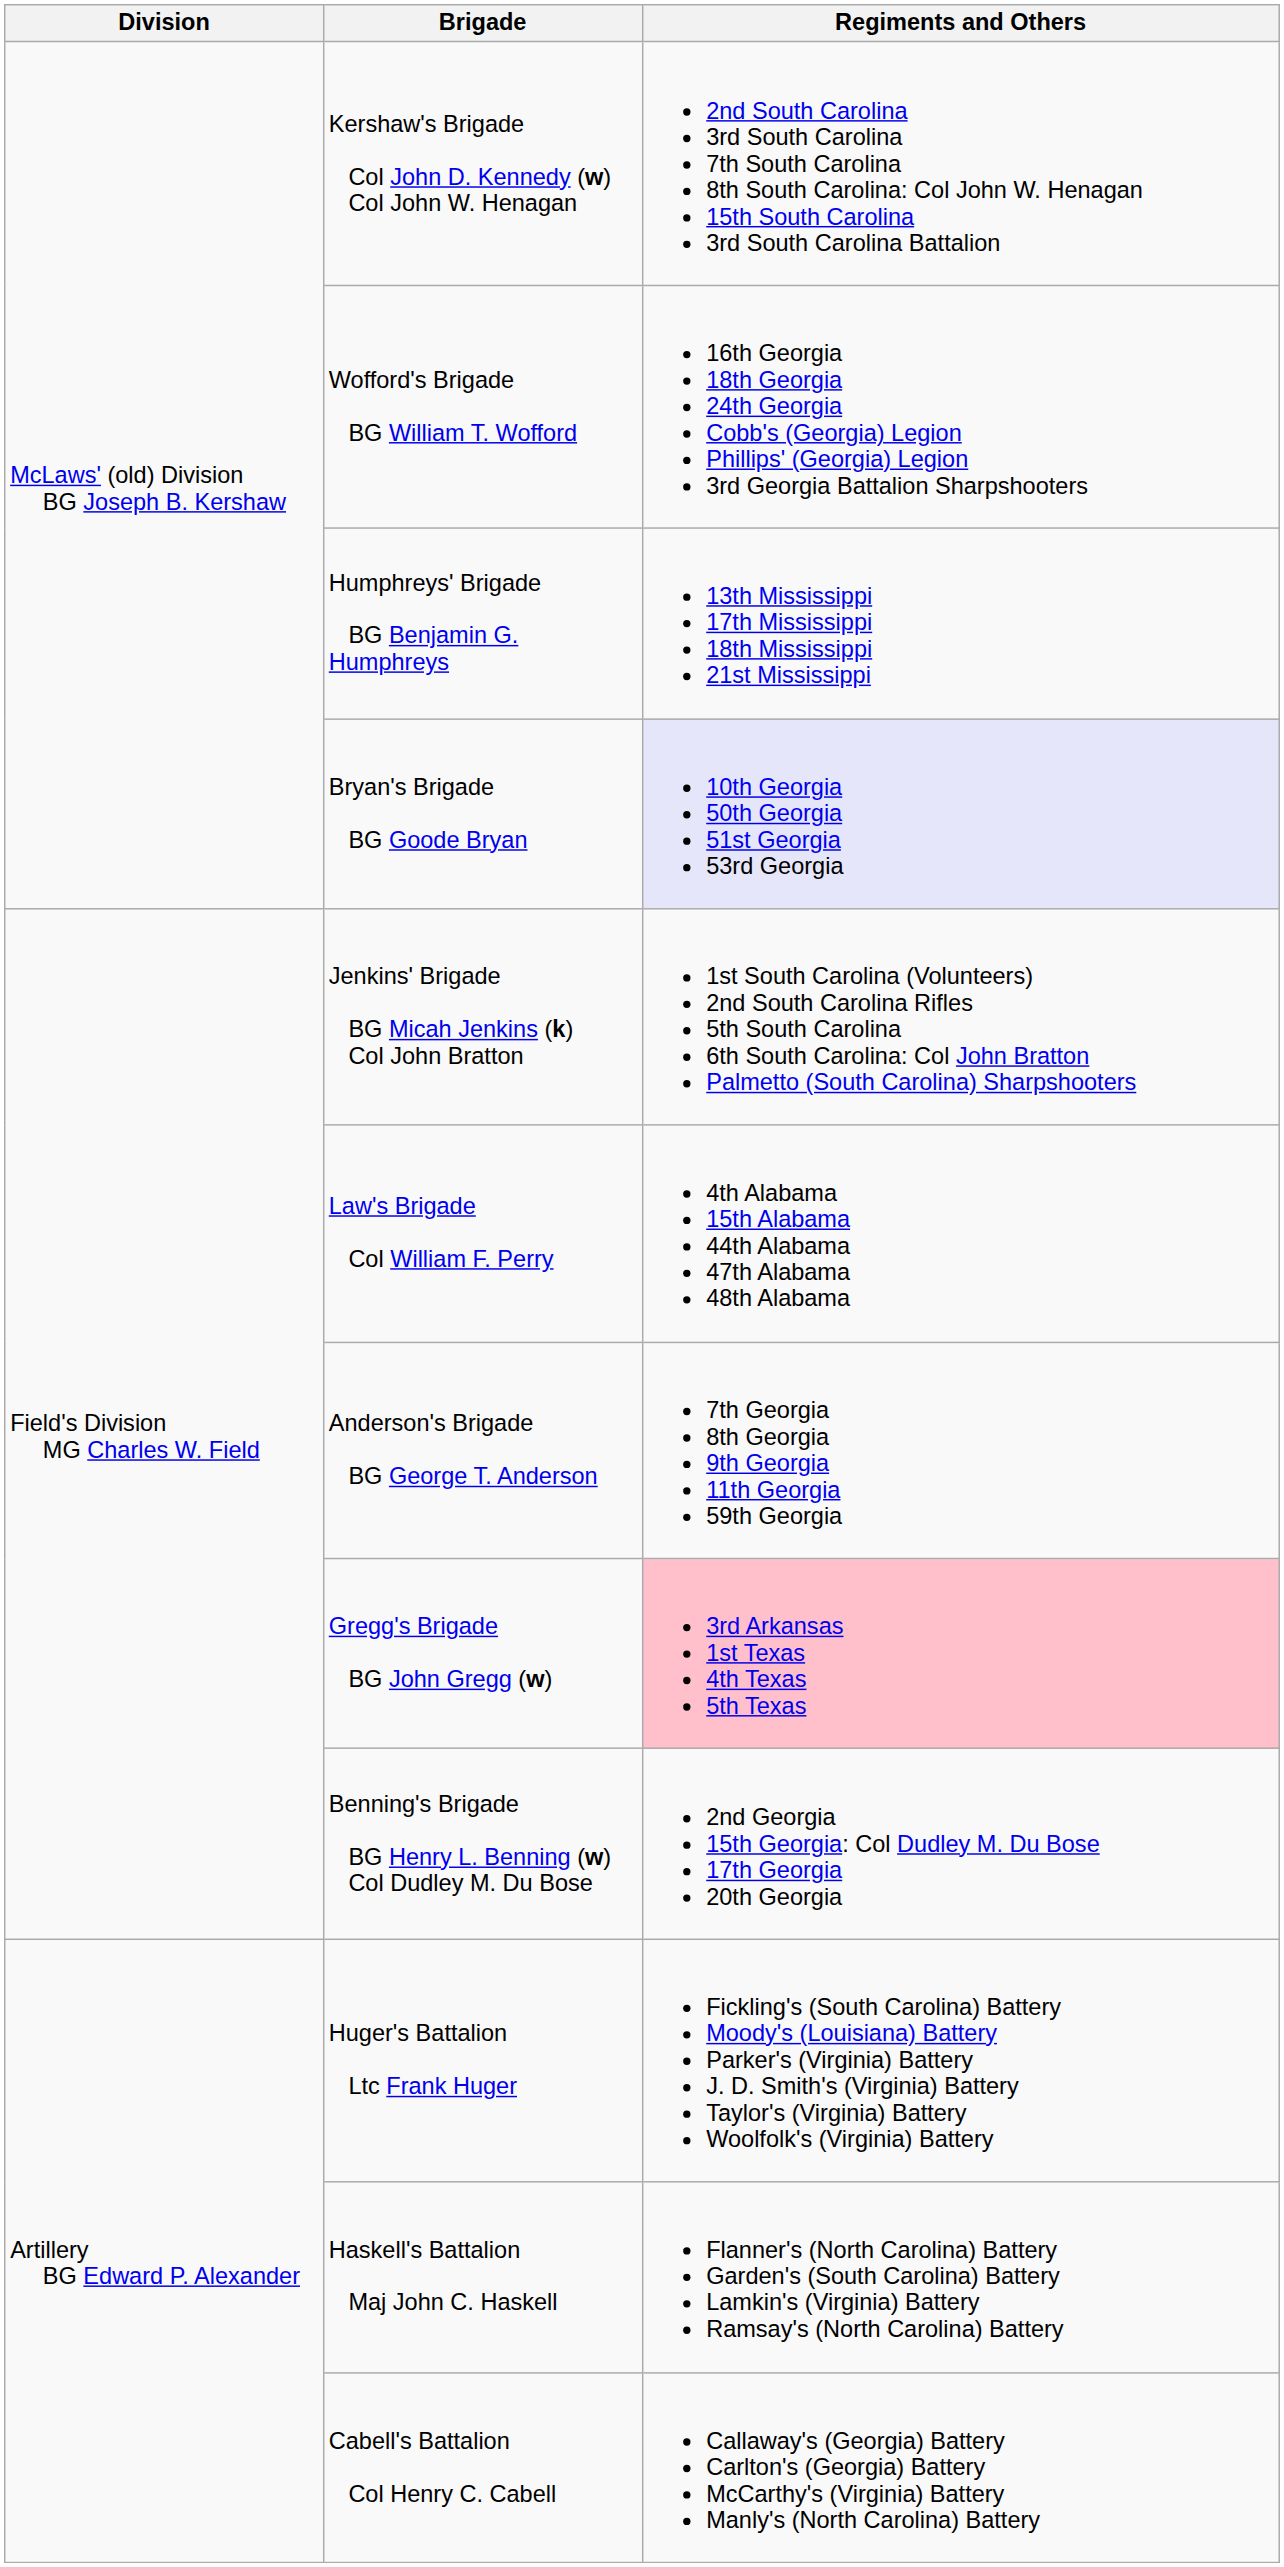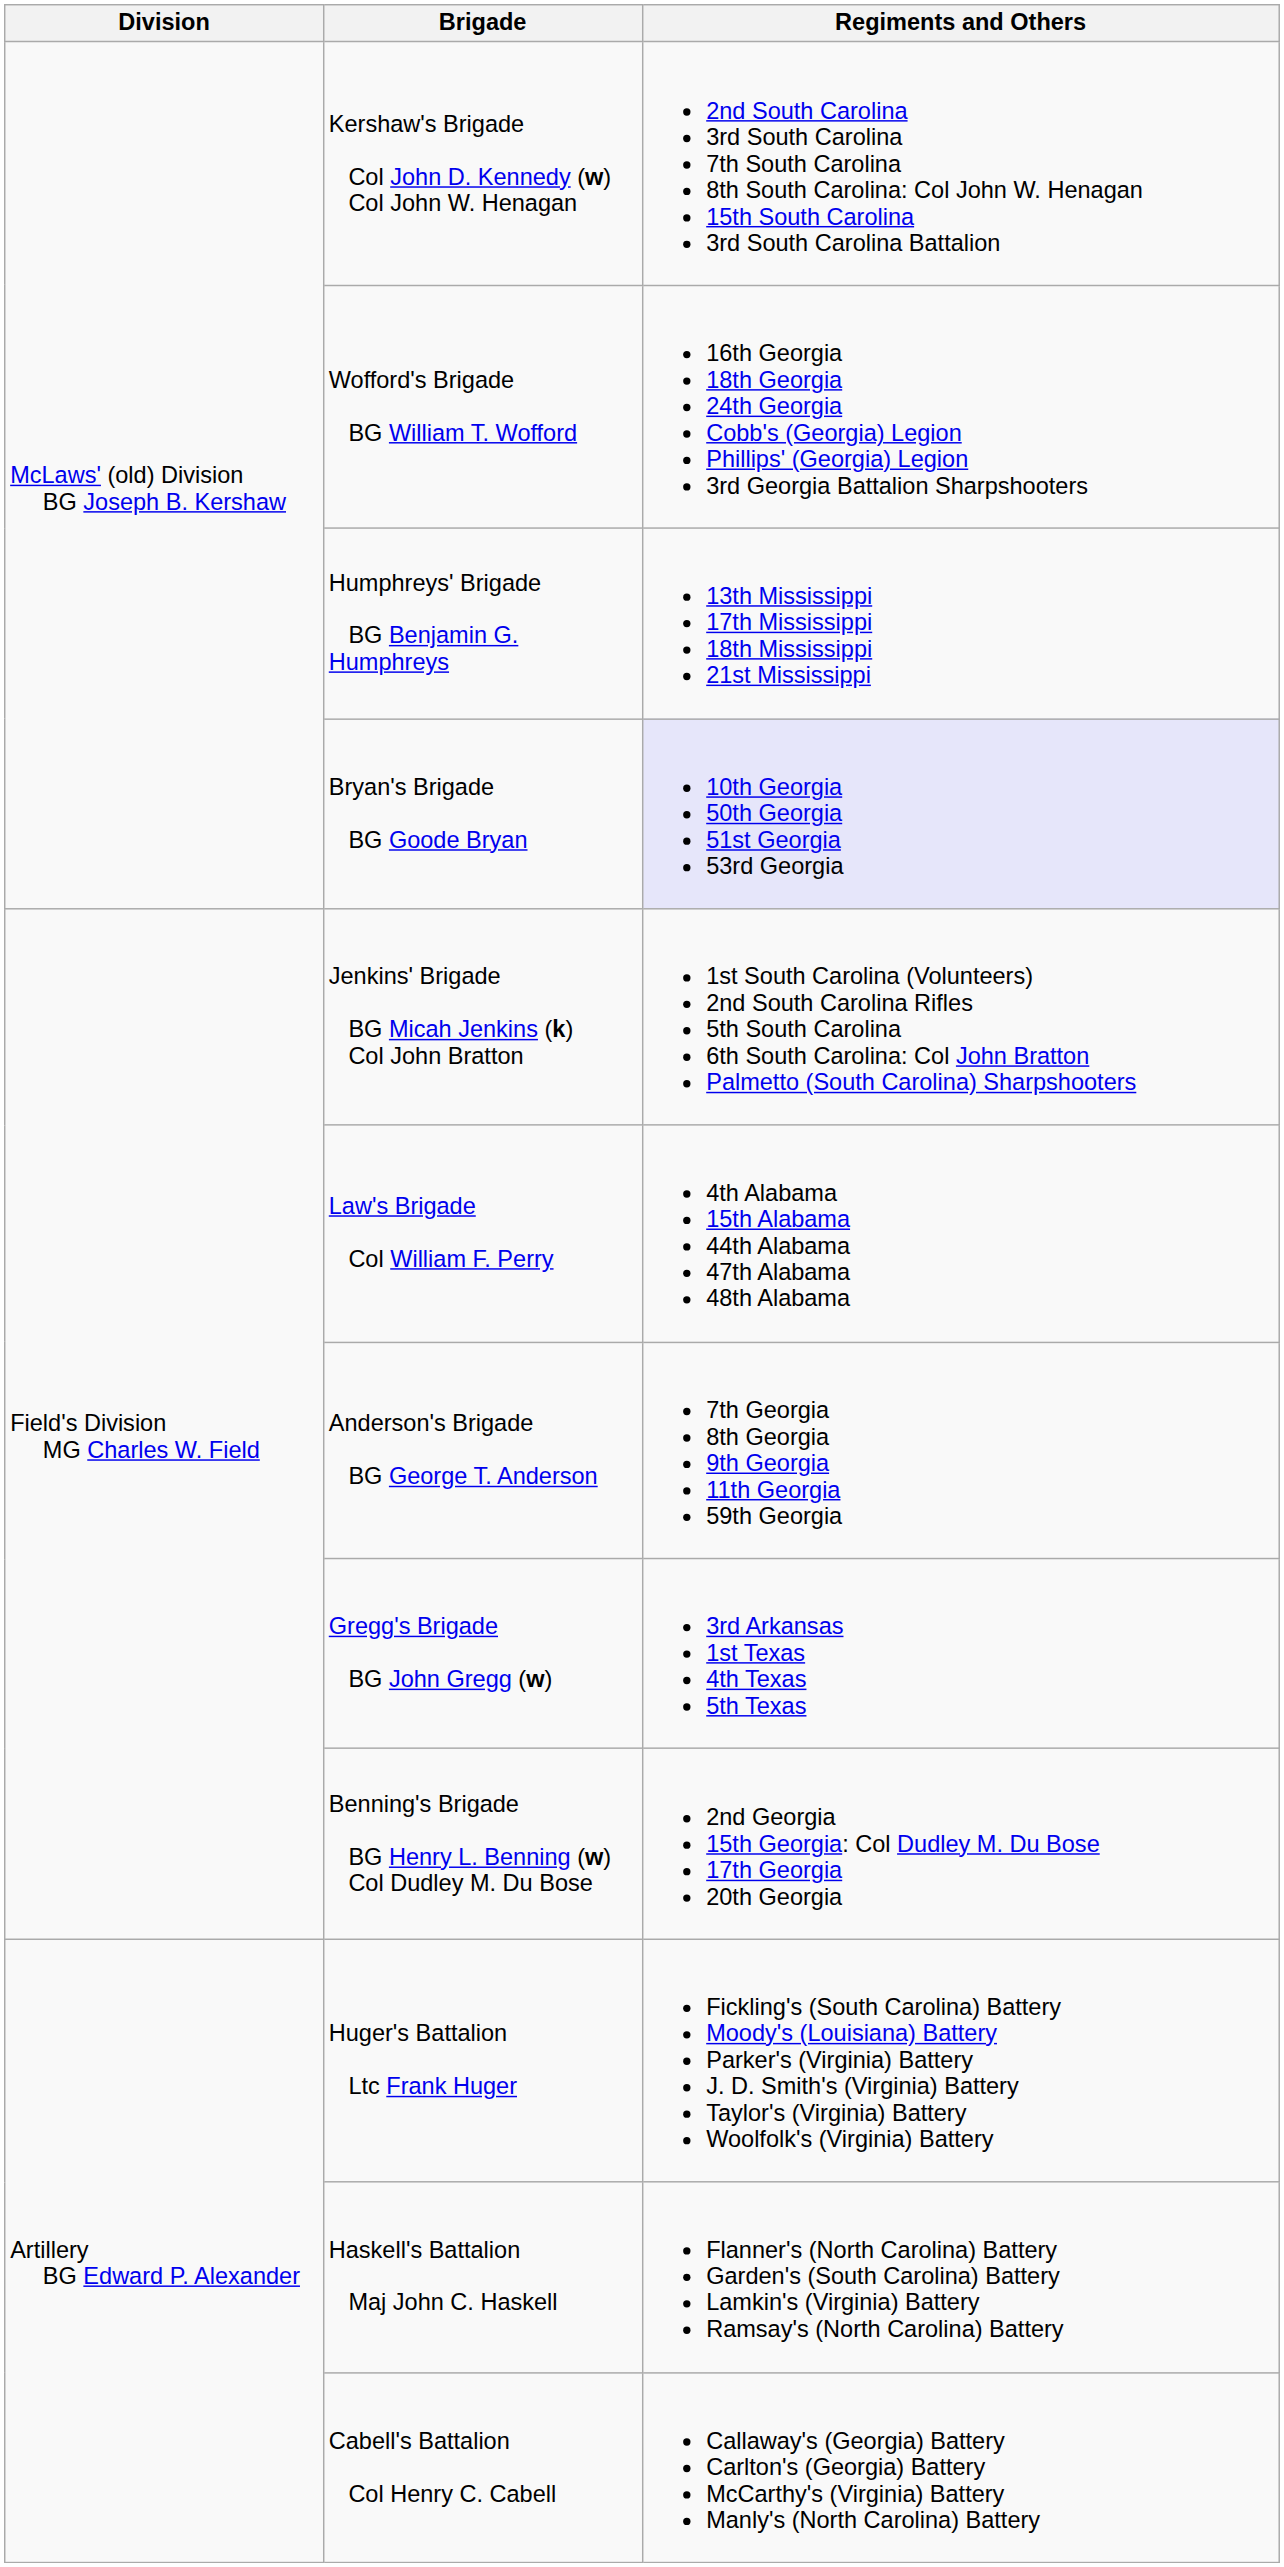(961, 1667) pink background -> (961, 1667) no background
